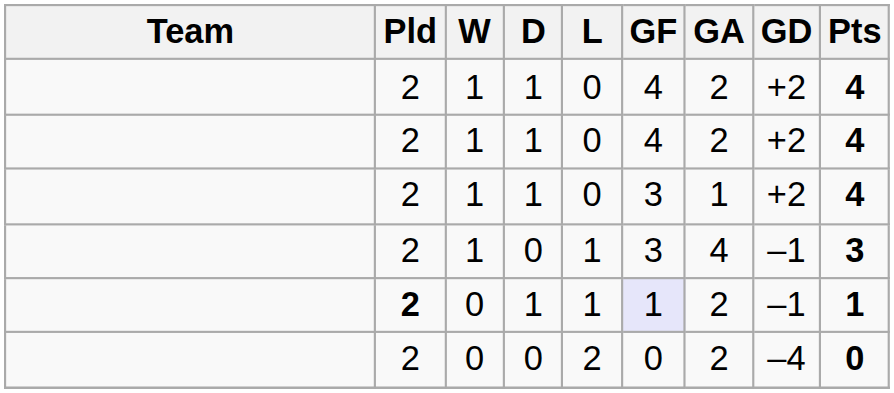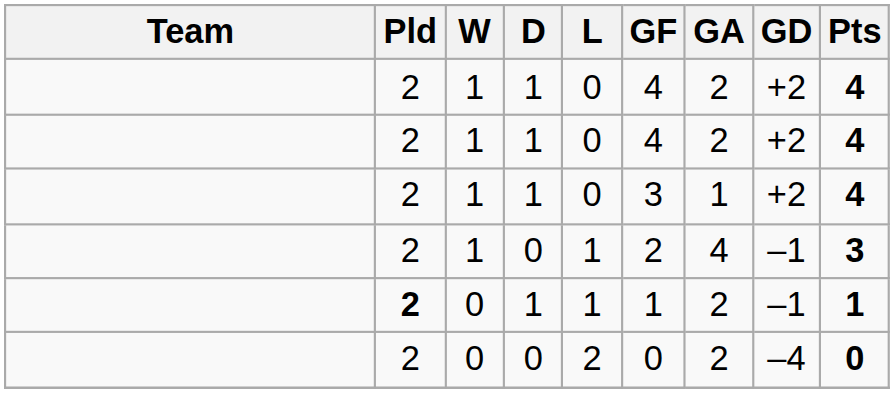(653, 250) 3 -> (653, 250) 2
(653, 304) lavender background -> (653, 304) no background
